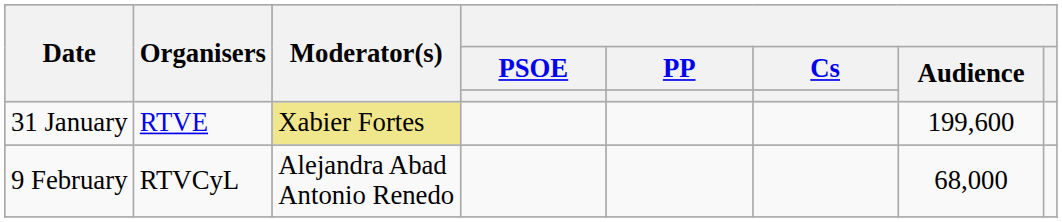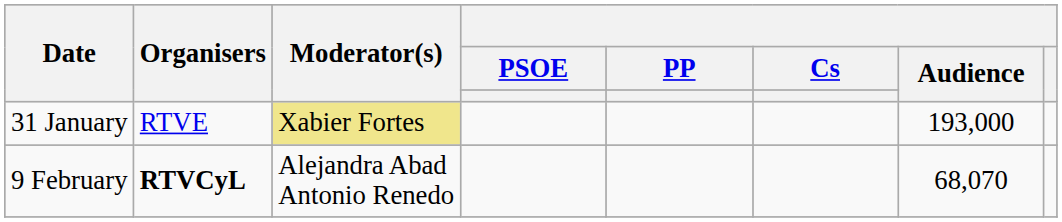(971, 122) 199,600 -> (971, 122) 193,000
(189, 180) normal -> (193, 180) bold
(971, 180) 68,000 -> (971, 180) 68,070
